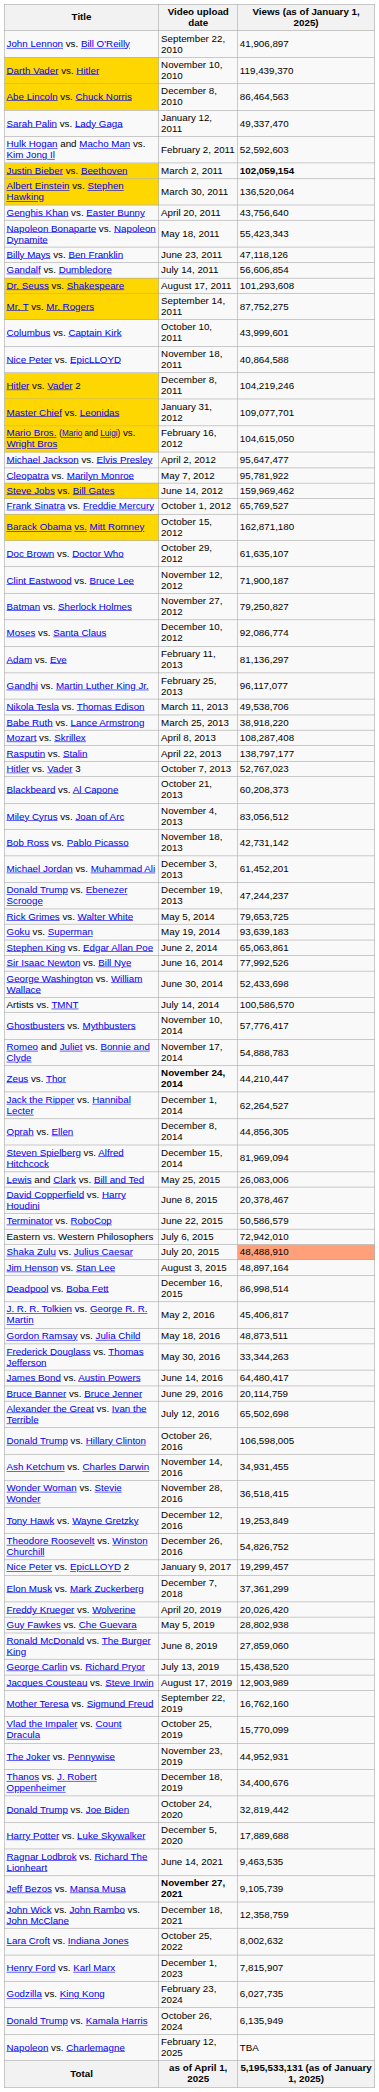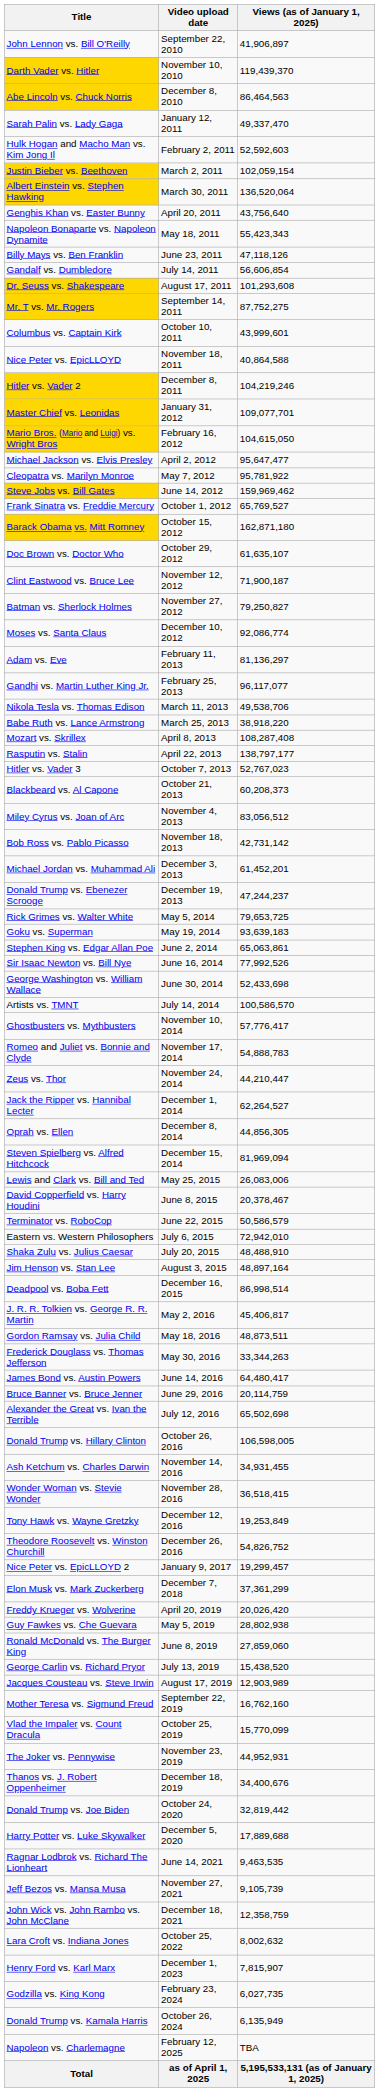(267, 170) bold -> (267, 170) normal
(193, 1079) bold -> (192, 1079) normal
(264, 1252) lightsalmon background -> (264, 1252) no background
(193, 1888) bold -> (192, 1888) normal
